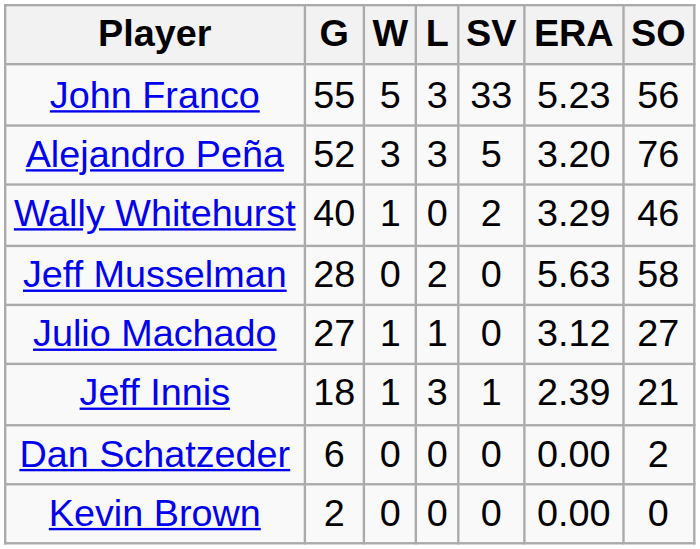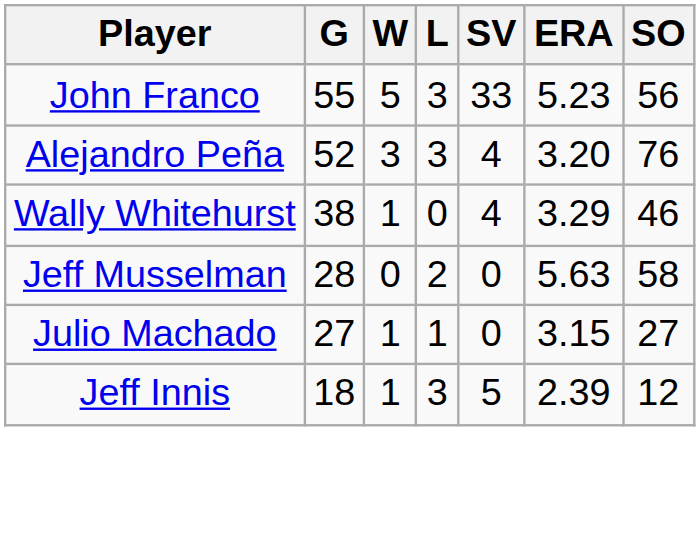(491, 154) 5 -> (491, 154) 4
(334, 214) 40 -> (334, 214) 38
(491, 214) 2 -> (491, 214) 4
(574, 333) 3.12 -> (574, 333) 3.15
(491, 393) 1 -> (491, 393) 5
(658, 393) 21 -> (658, 393) 12
- row: (155, 453)
- row: (155, 513)
